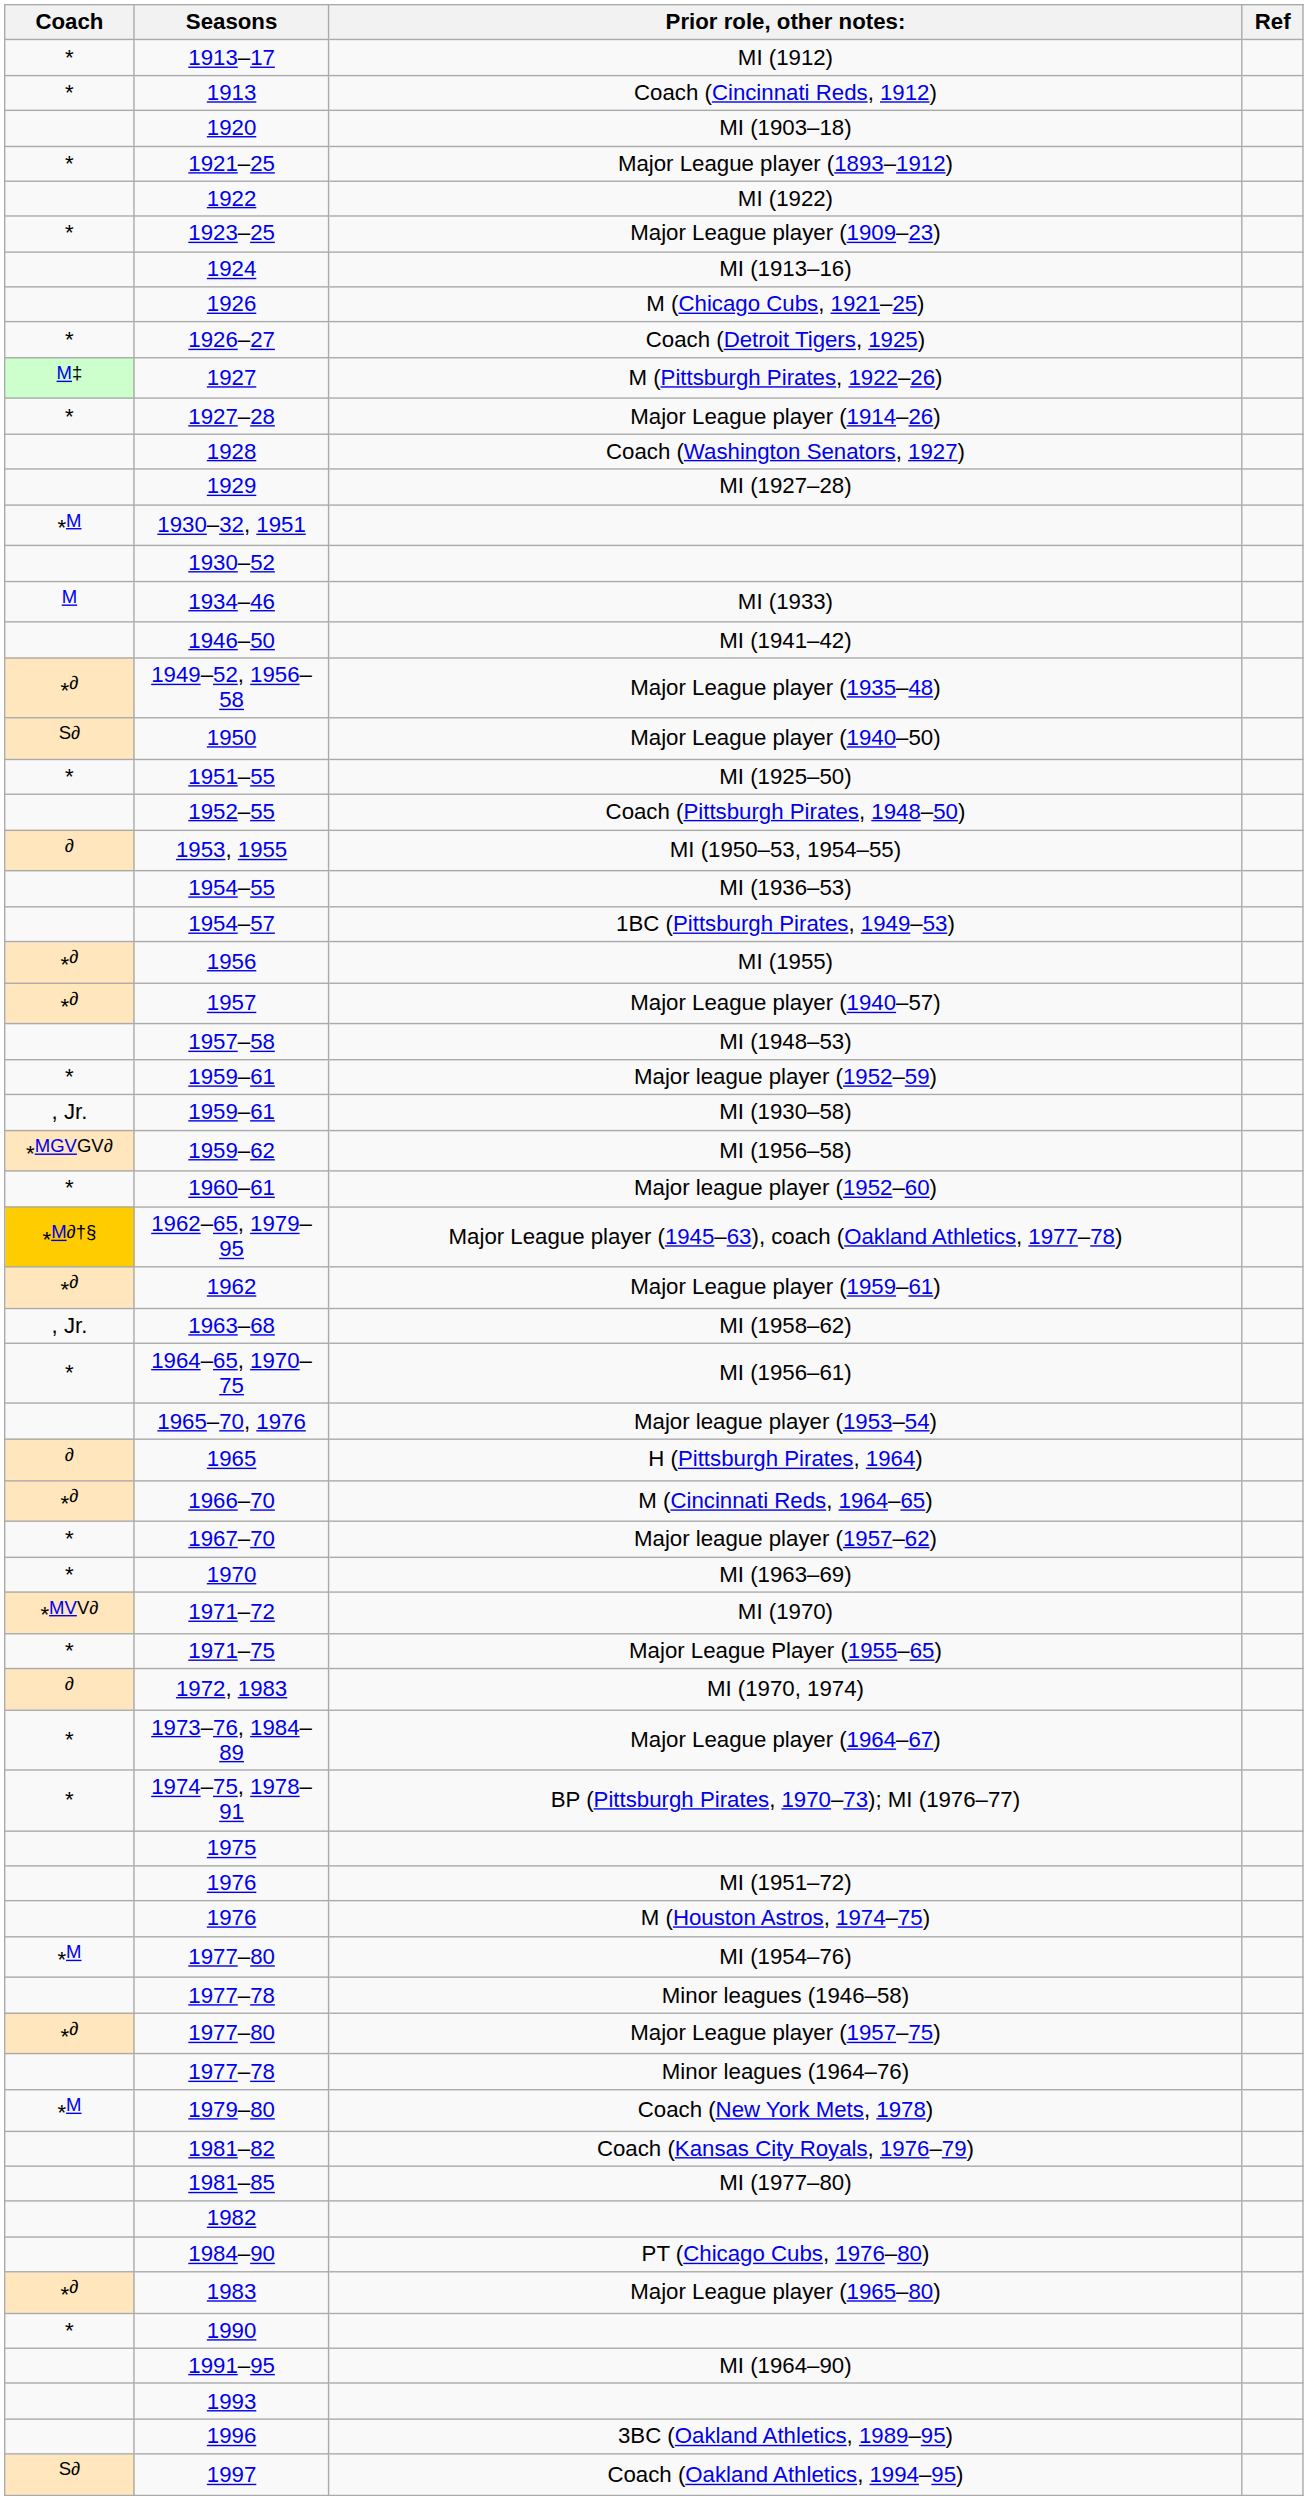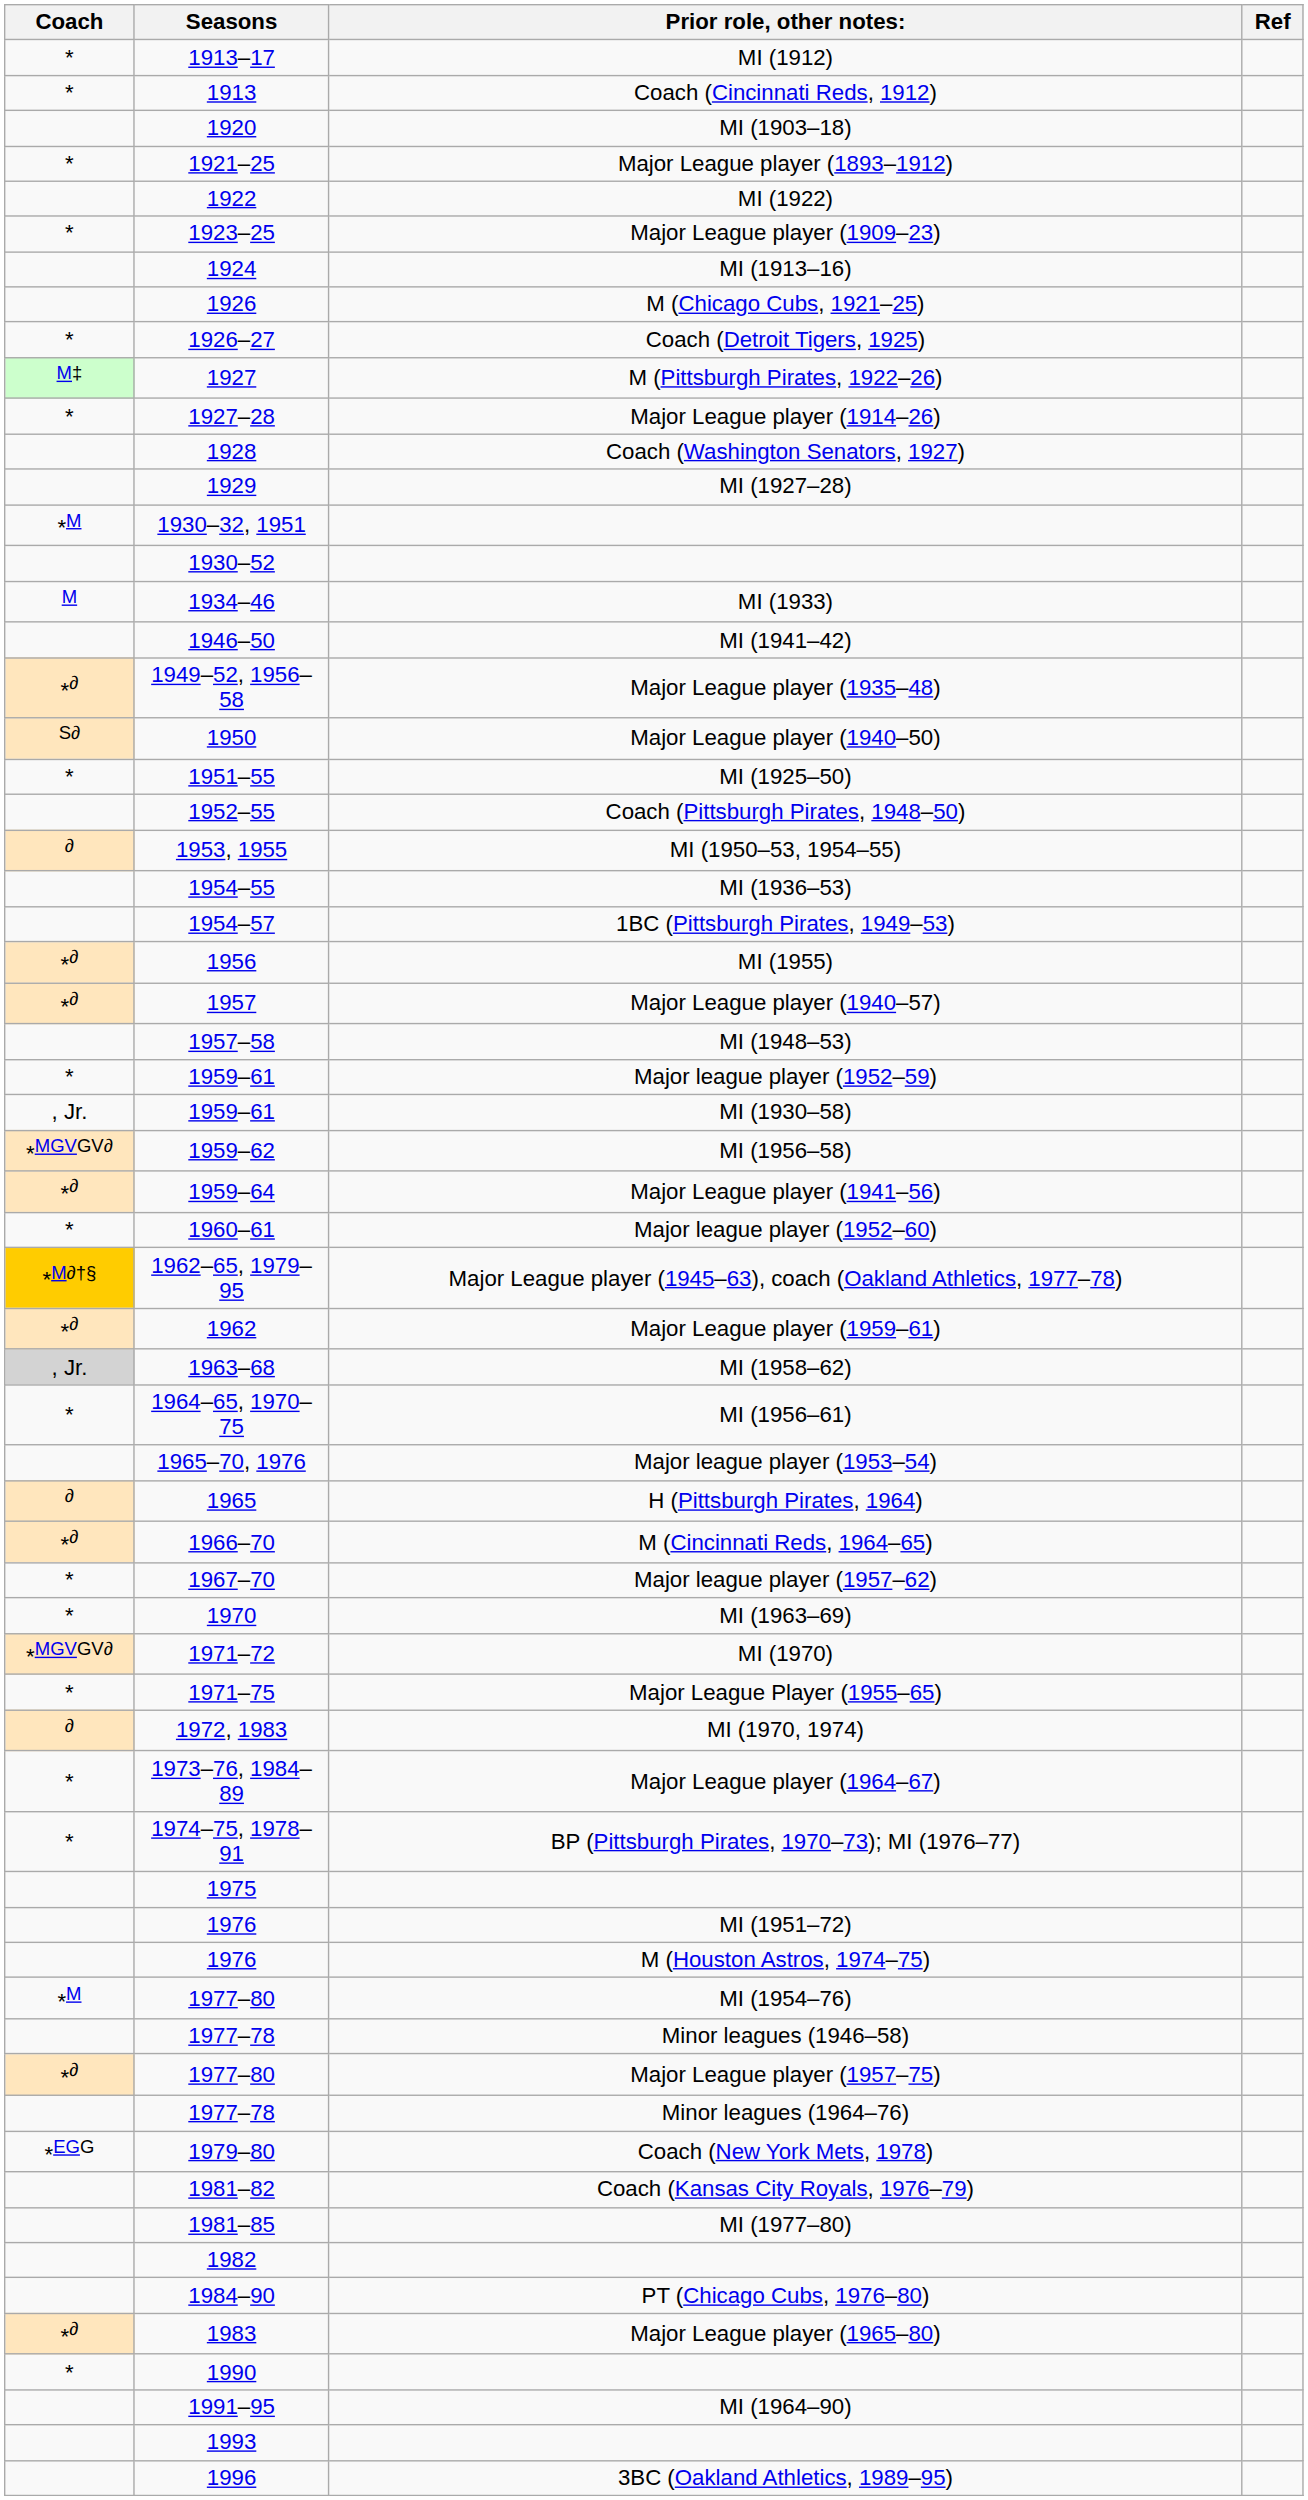+ row: (232, 1191)
(69, 1325) no background -> (69, 1366) lightgrey background
(69, 1612) *MVV∂ -> (69, 1653) *MGVGV∂
(69, 2109) *M -> (69, 2151) *EGG
- row: (232, 2474)
